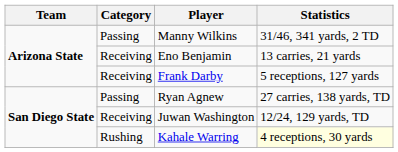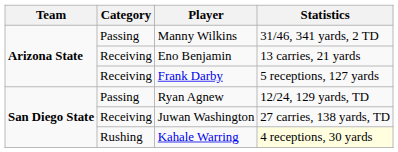(325, 96) 27 carries, 138 yards, TD -> (315, 96) 12/24, 129 yards, TD
(315, 116) 12/24, 129 yards, TD -> (325, 116) 27 carries, 138 yards, TD
